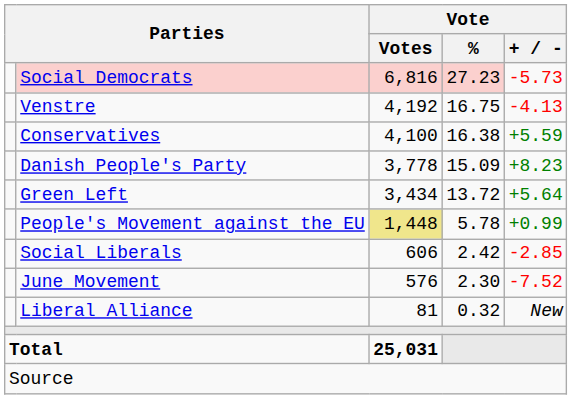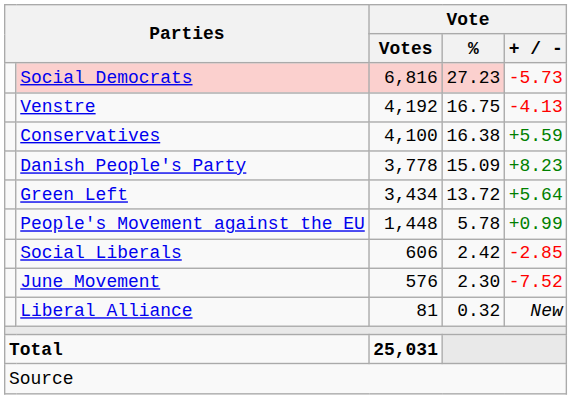(411, 224) khaki background -> (411, 224) no background
